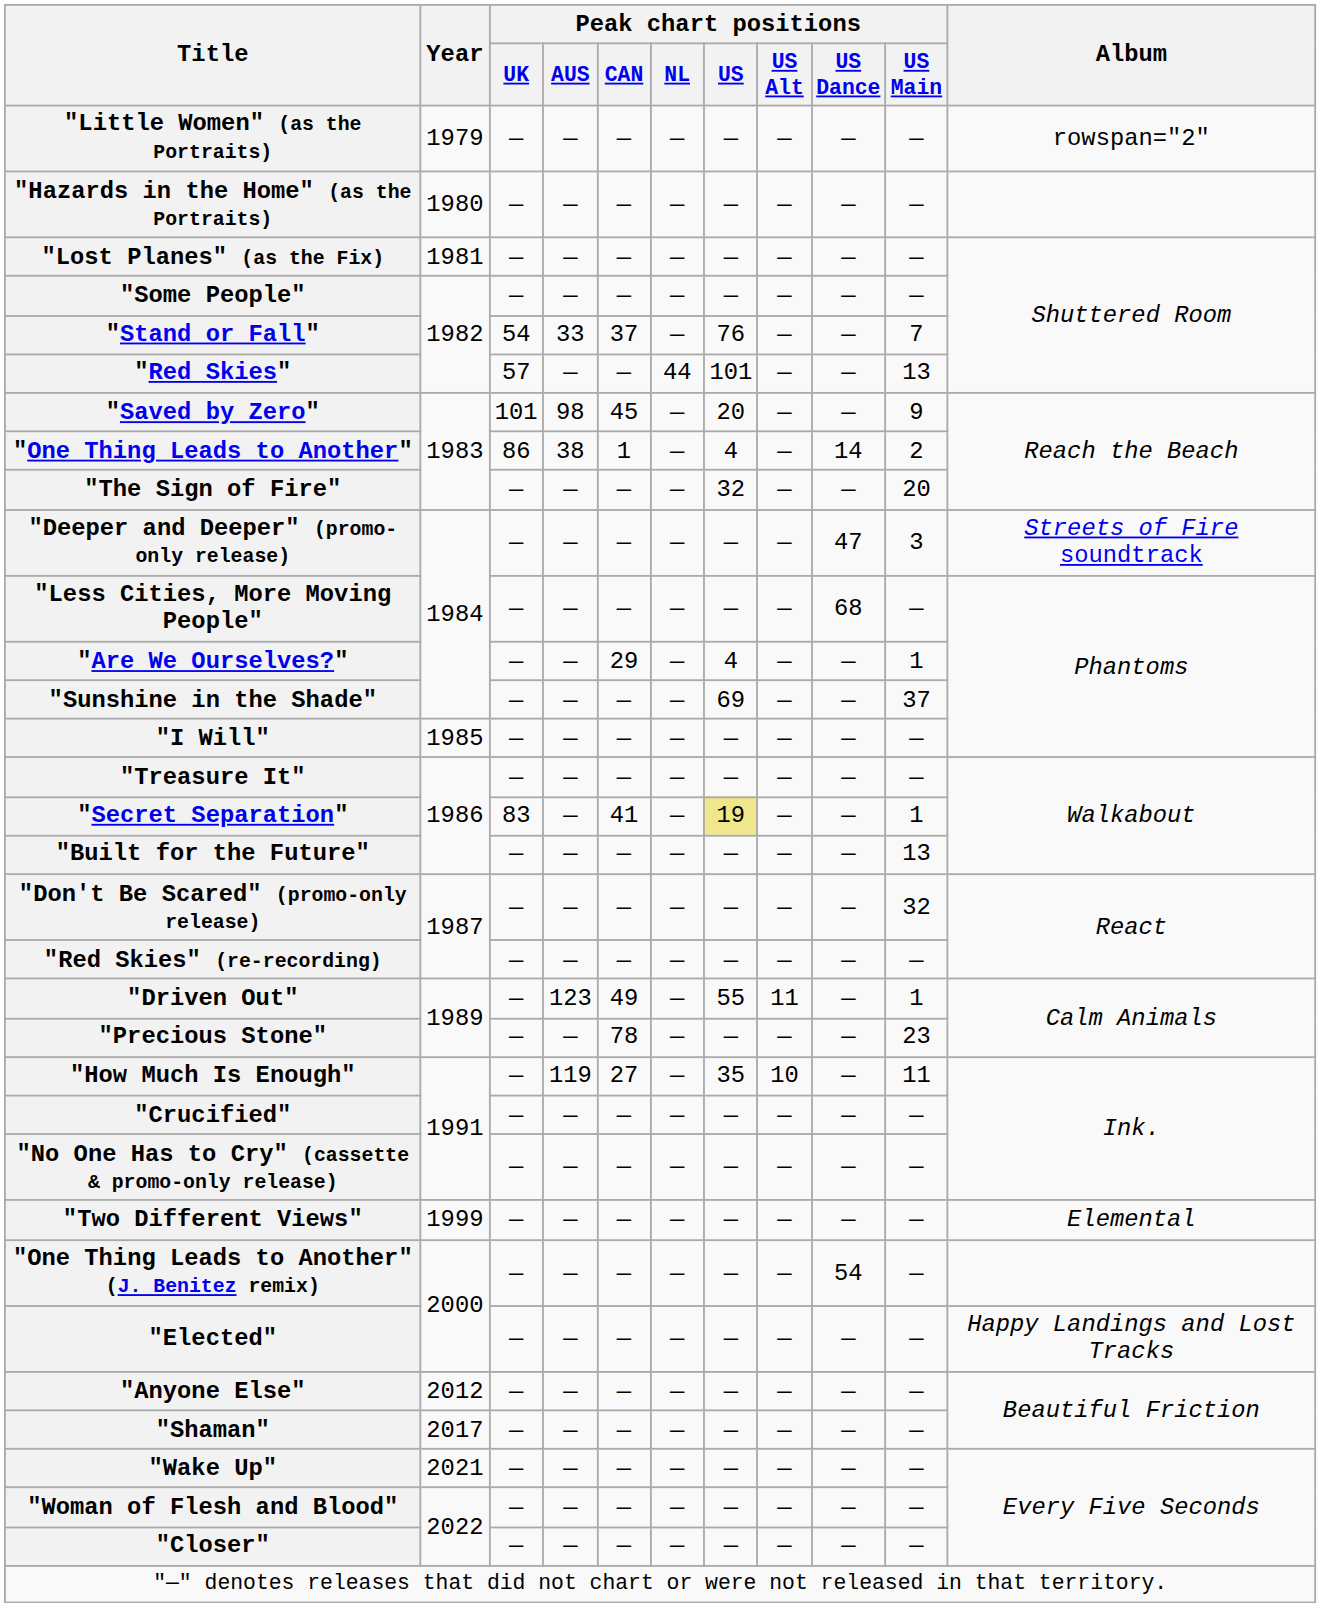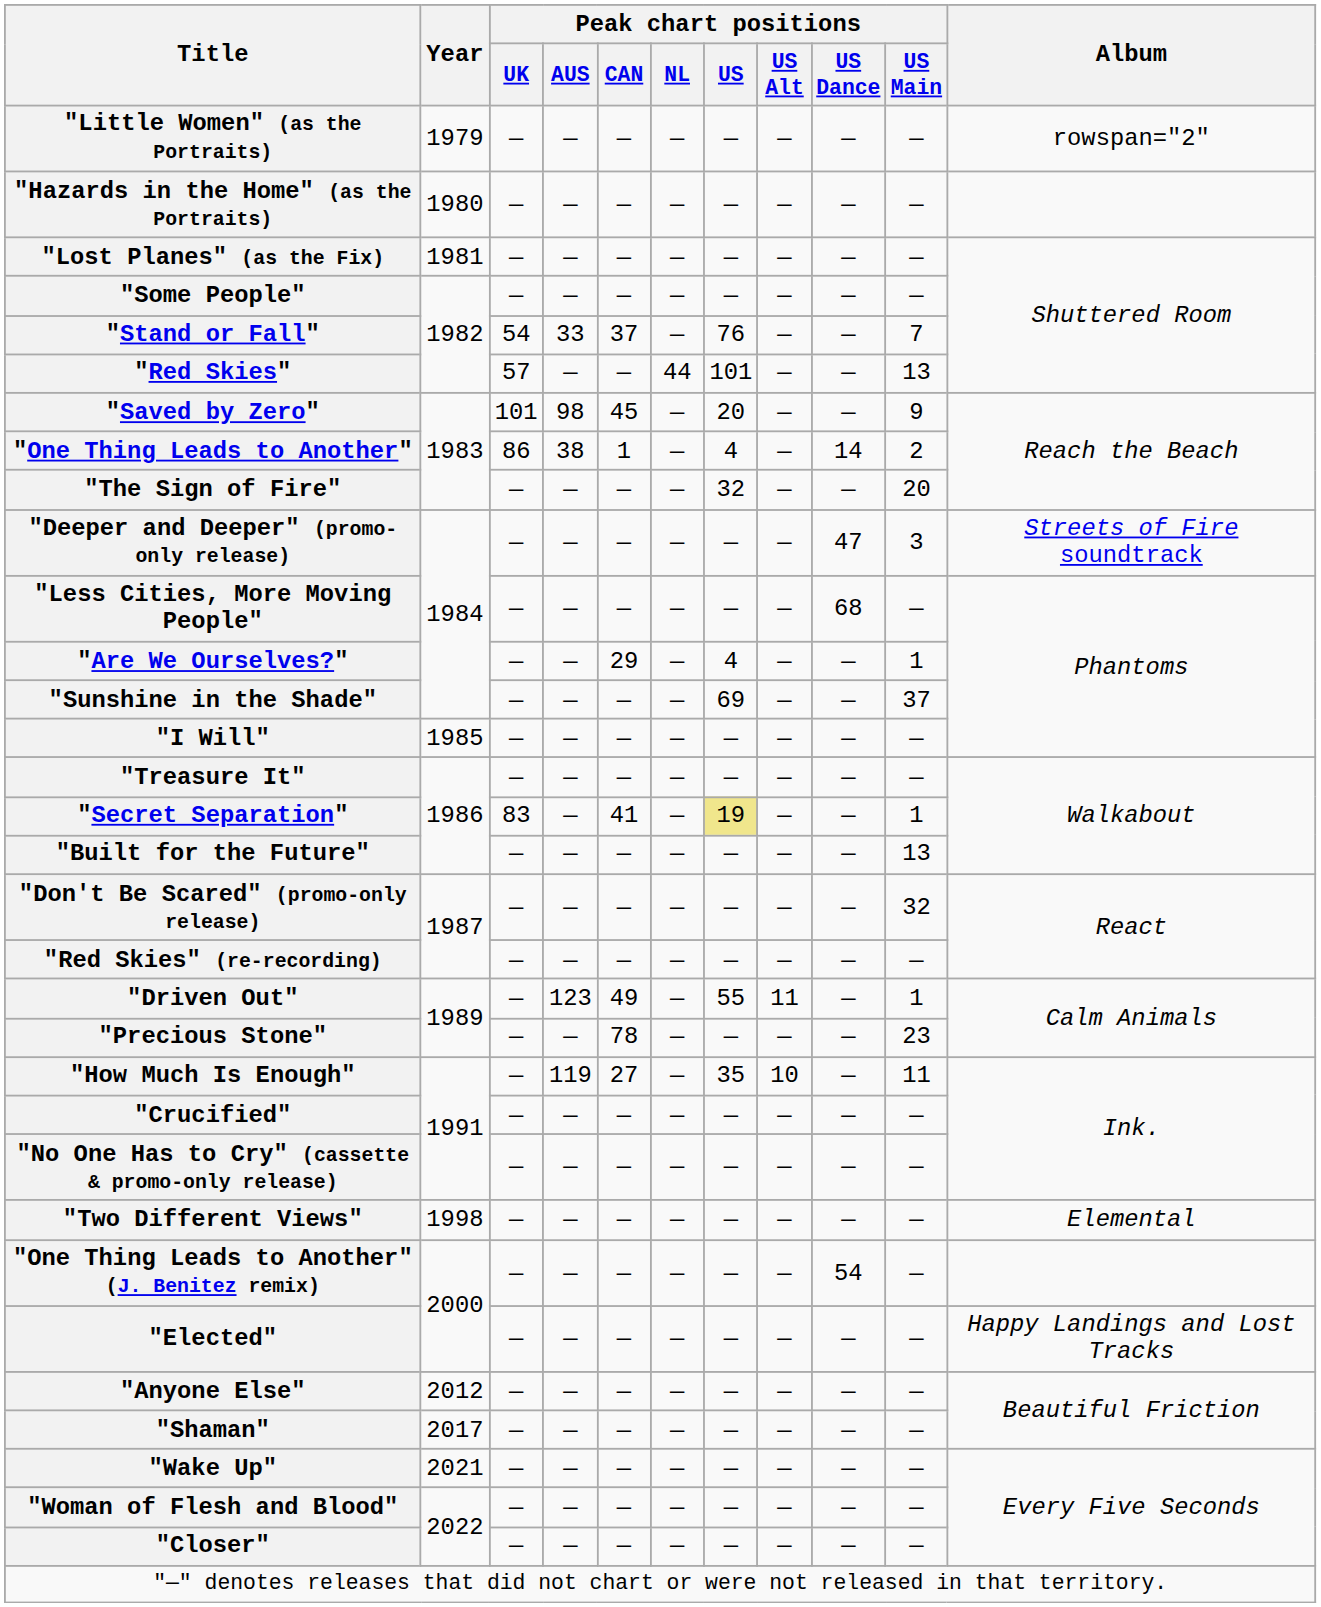(455, 1220) 1999 -> (455, 1220) 1998
